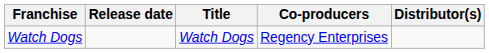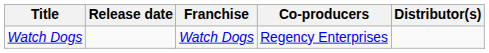columns swapped: (216, 15) <-> (45, 15)
